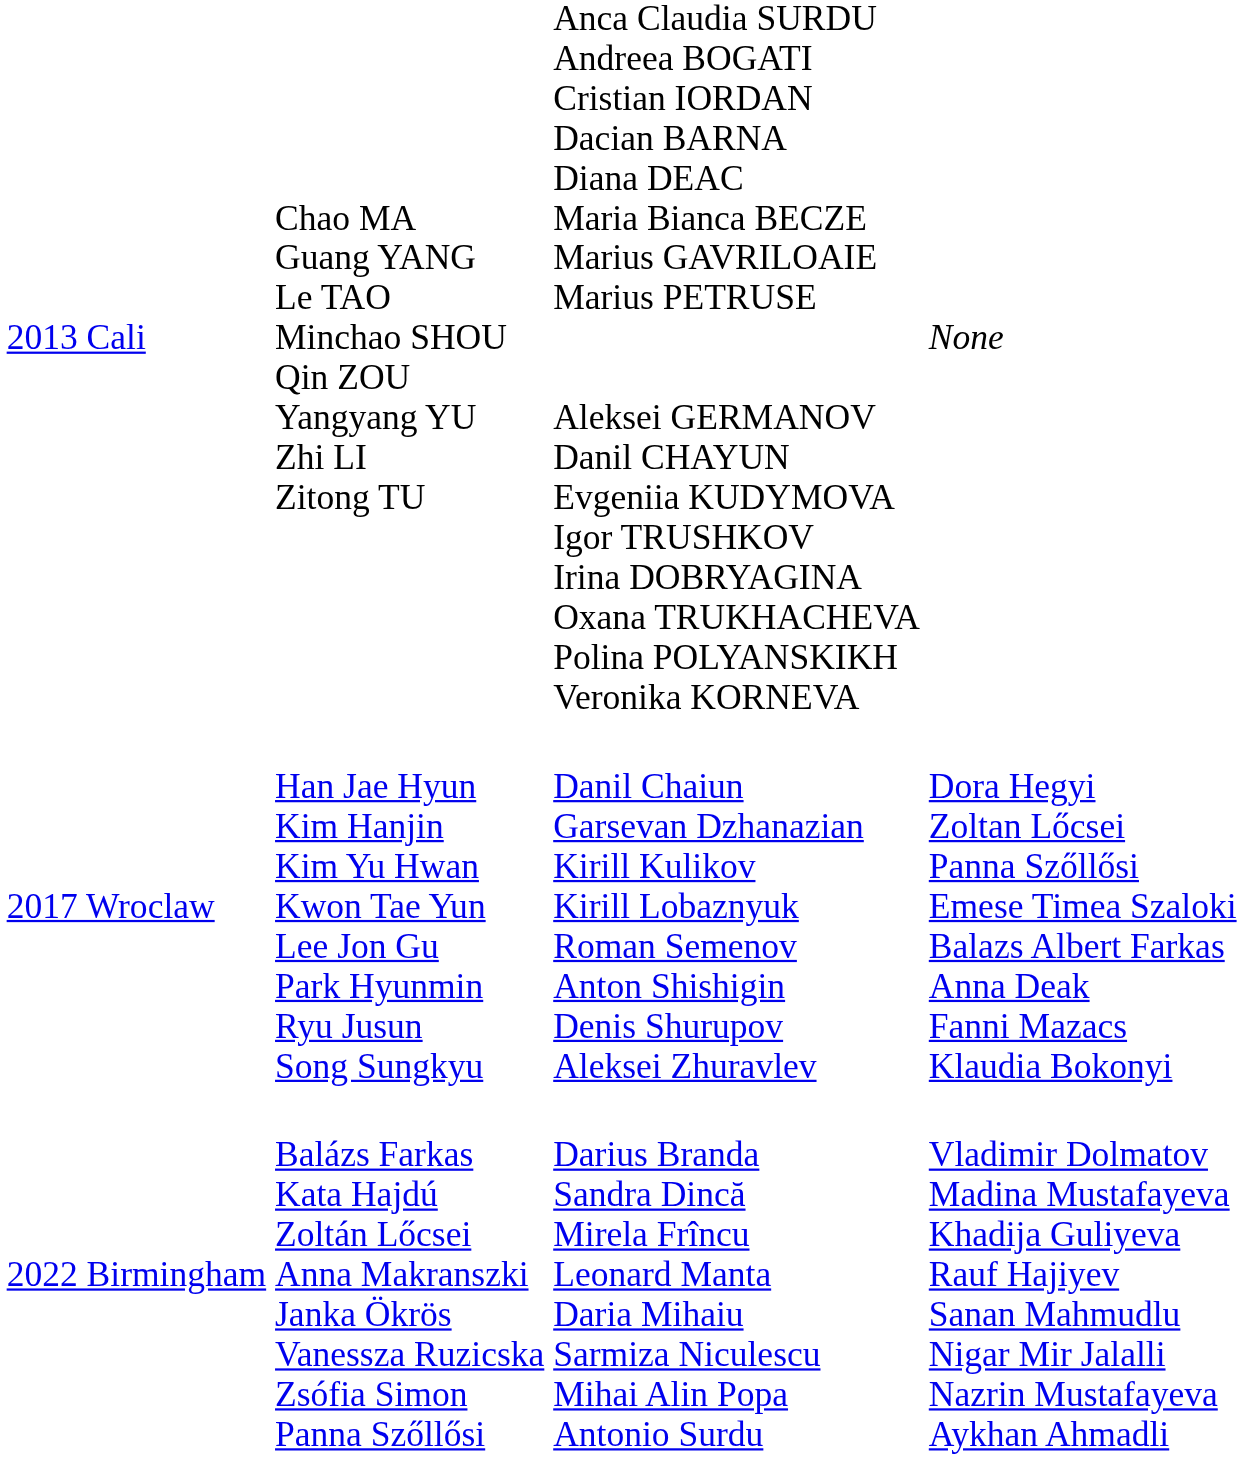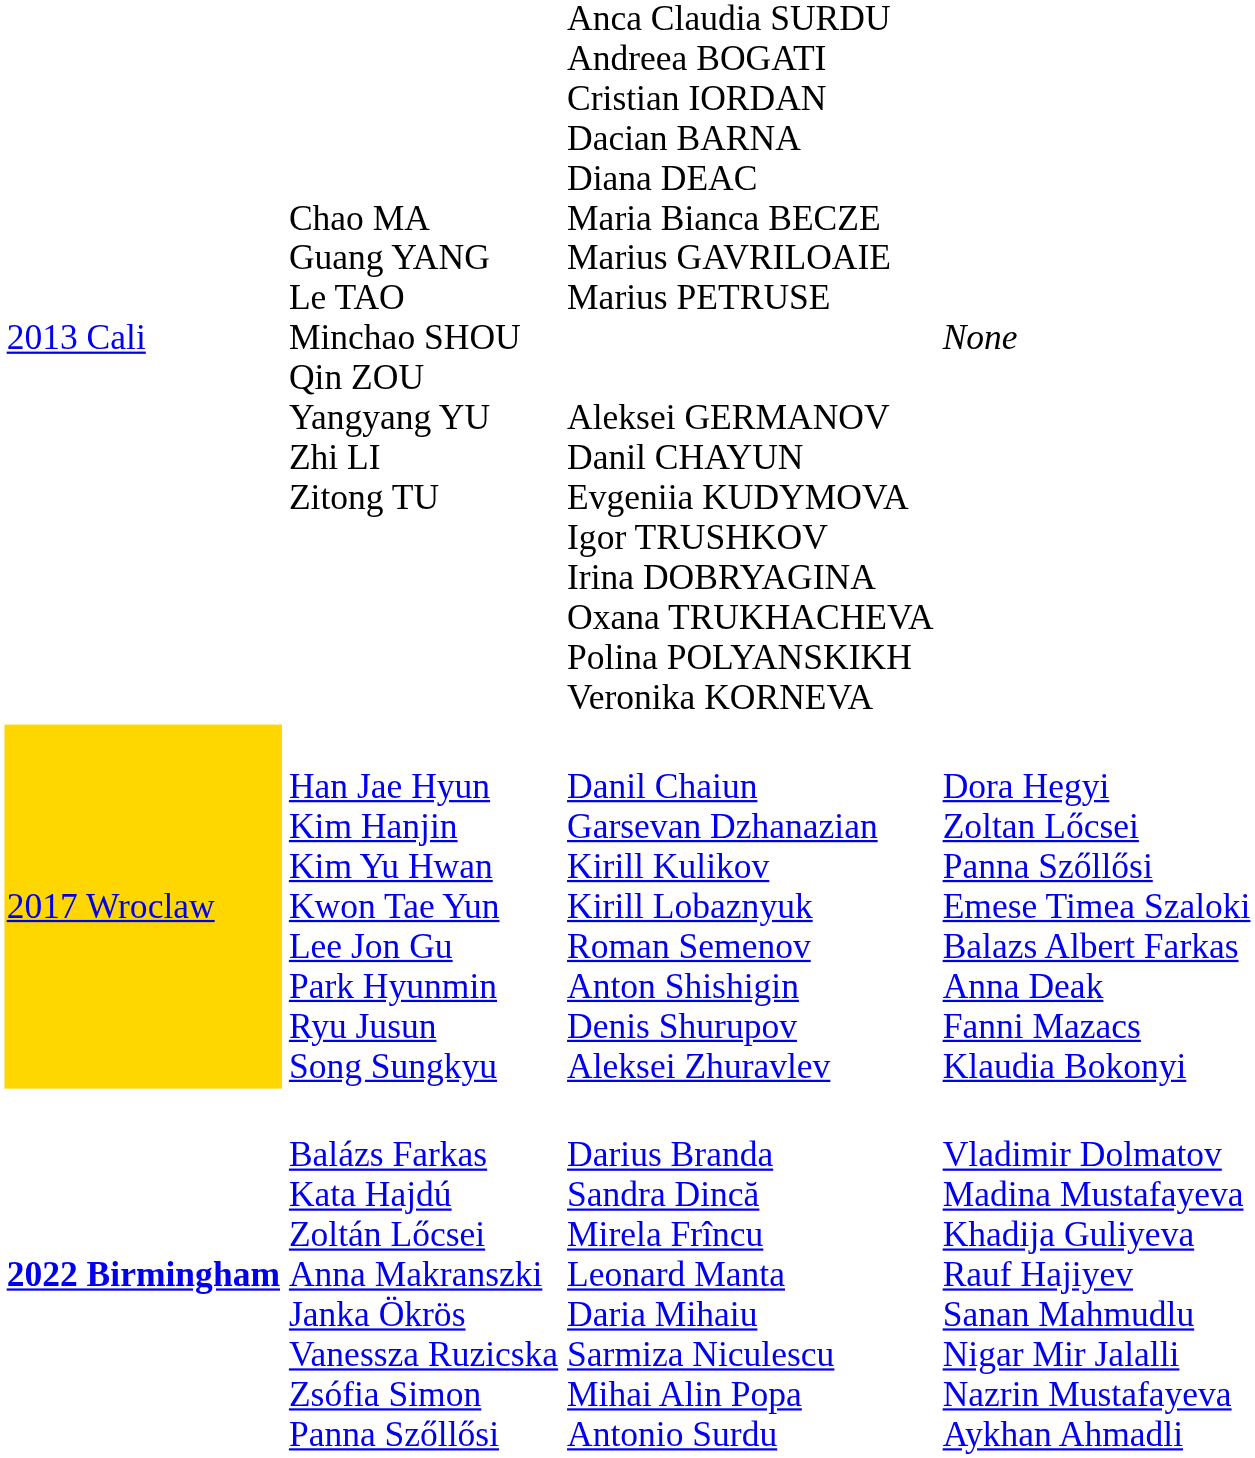(111, 905) no background -> (111, 905) gold background
(136, 1274) normal -> (143, 1274) bold
